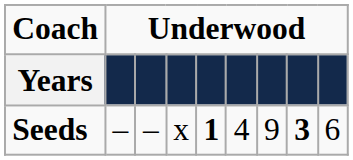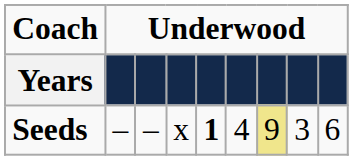(272, 129) no background -> (272, 129) khaki background
(302, 129) bold -> (302, 129) normal
